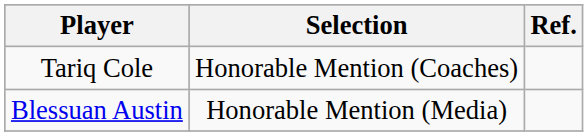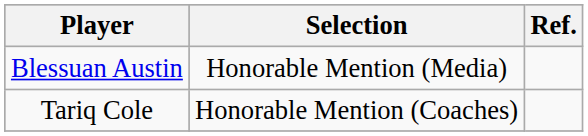rows swapped: (97, 67) <-> (97, 109)
